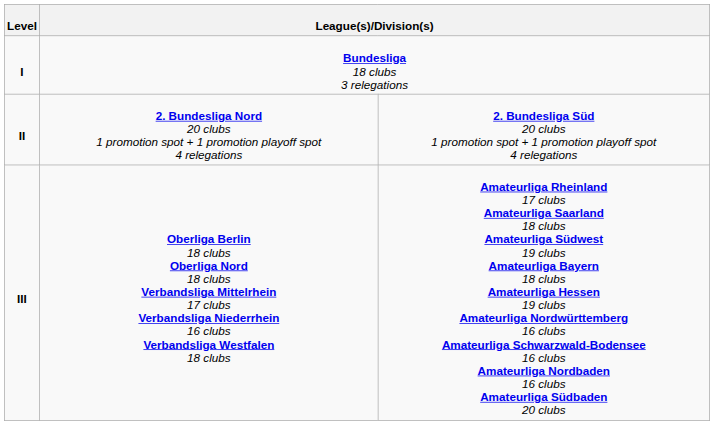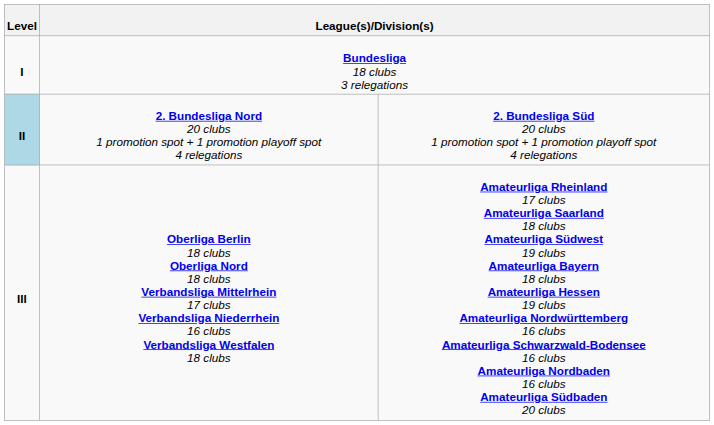(22, 136) no background -> (22, 136) lightblue background
